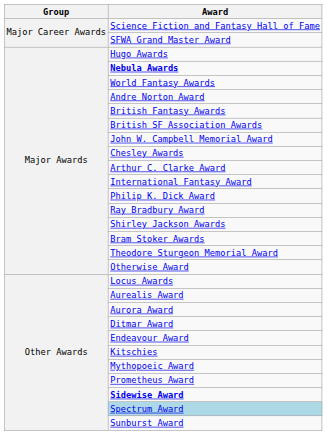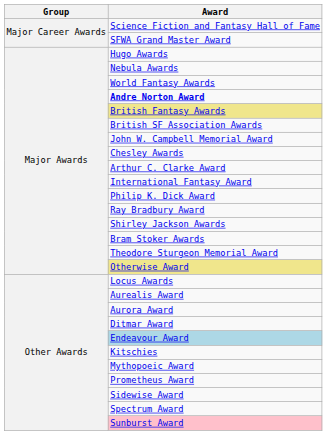(144, 68) bold -> (144, 68) normal
(157, 97) normal -> (157, 97) bold
(168, 111) no background -> (168, 111) khaki background
(150, 267) no background -> (150, 267) khaki background
(150, 338) no background -> (150, 338) lightblue background
(147, 395) bold -> (147, 395) normal
(147, 409) lightblue background -> (147, 409) no background
(147, 423) no background -> (147, 423) pink background
